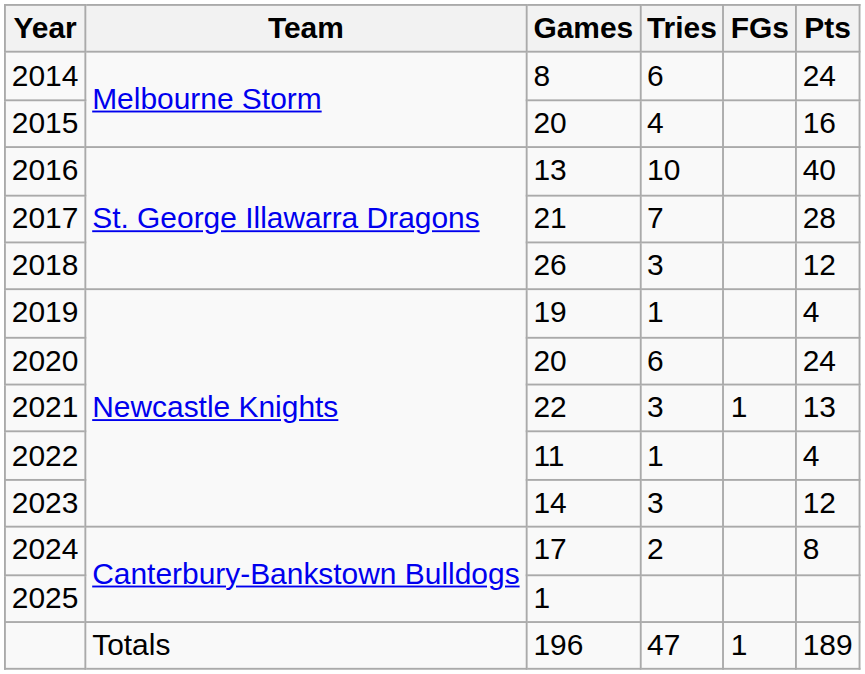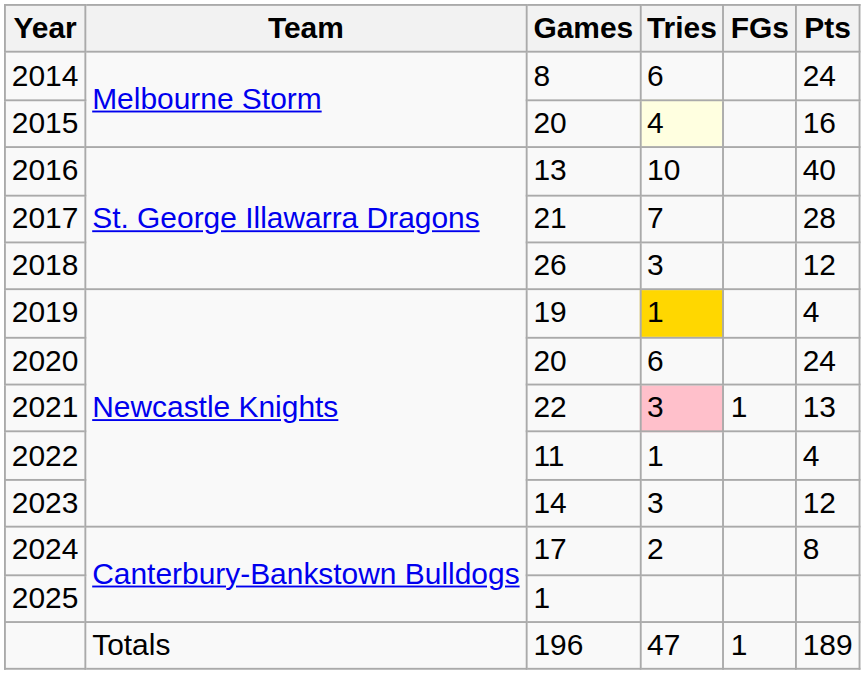(655, 123) no background -> (655, 123) lightyellow background
(655, 312) no background -> (655, 312) gold background
(655, 407) no background -> (655, 407) pink background
